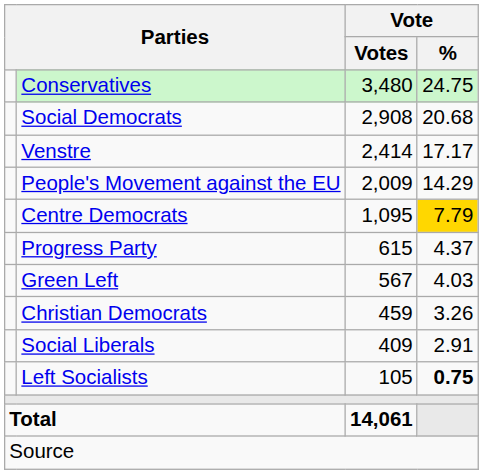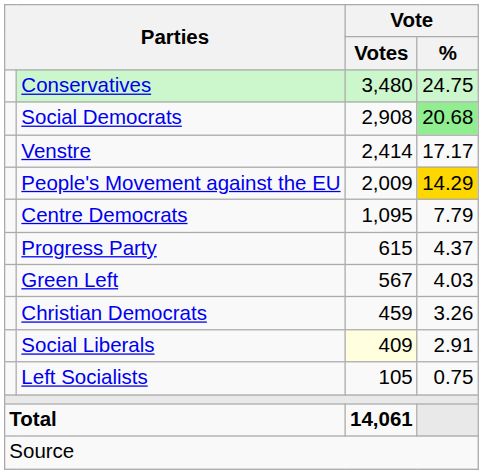(448, 118) no background -> (448, 118) lightgreen background
(448, 183) no background -> (448, 183) gold background
(453, 215) gold background -> (453, 215) no background
(396, 345) no background -> (396, 345) lightyellow background
(453, 378) bold -> (453, 378) normal
